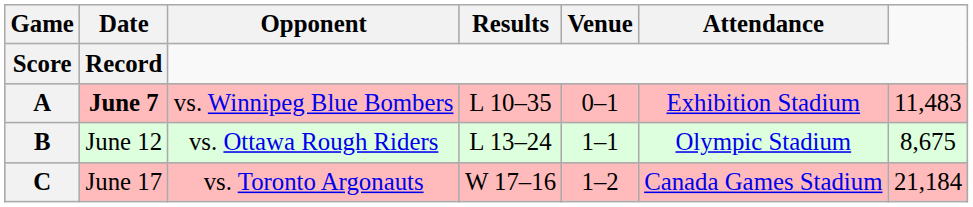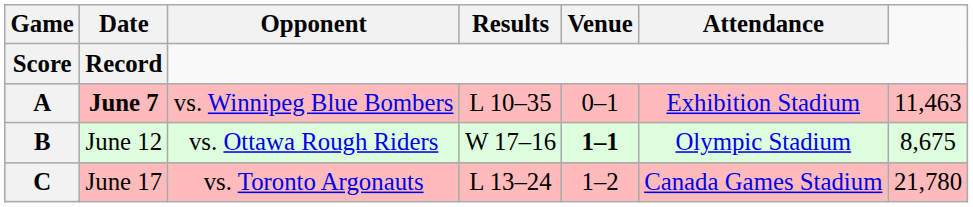(928, 102) 11,483 -> (928, 102) 11,463
(510, 142) L 13–24 -> (510, 142) W 17–16
(600, 142) normal -> (600, 142) bold
(510, 181) W 17–16 -> (510, 181) L 13–24
(928, 181) 21,184 -> (928, 181) 21,780
